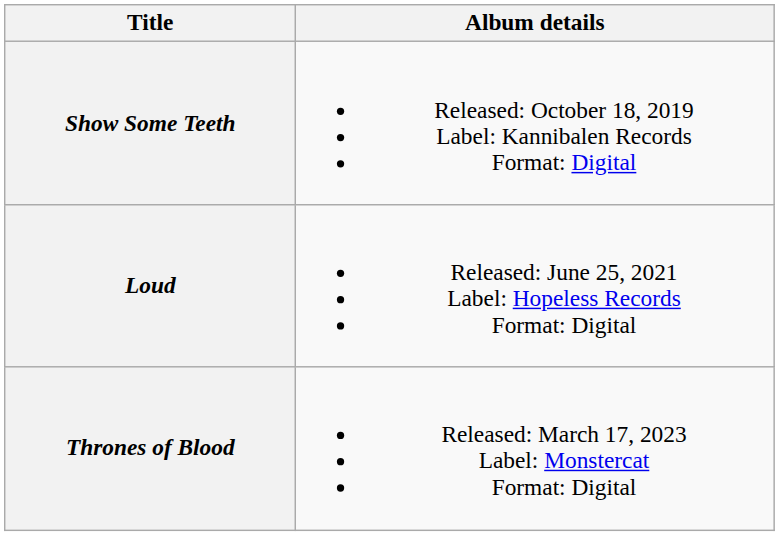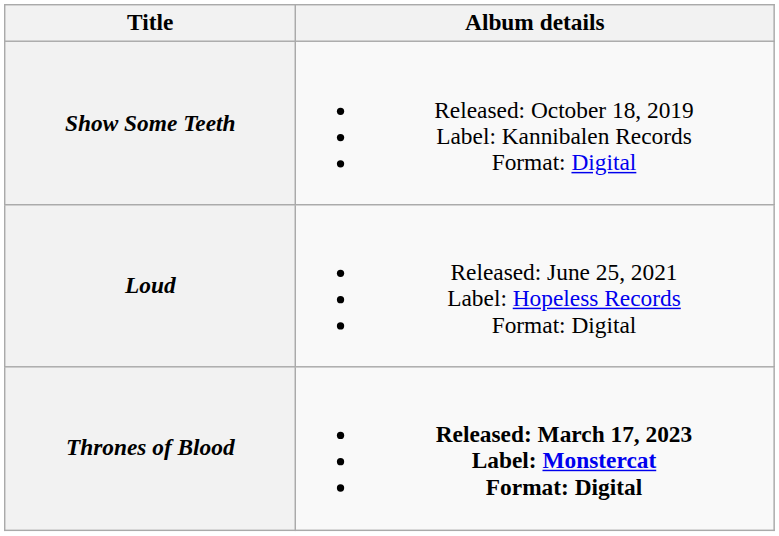(535, 461) normal -> (535, 461) bold
